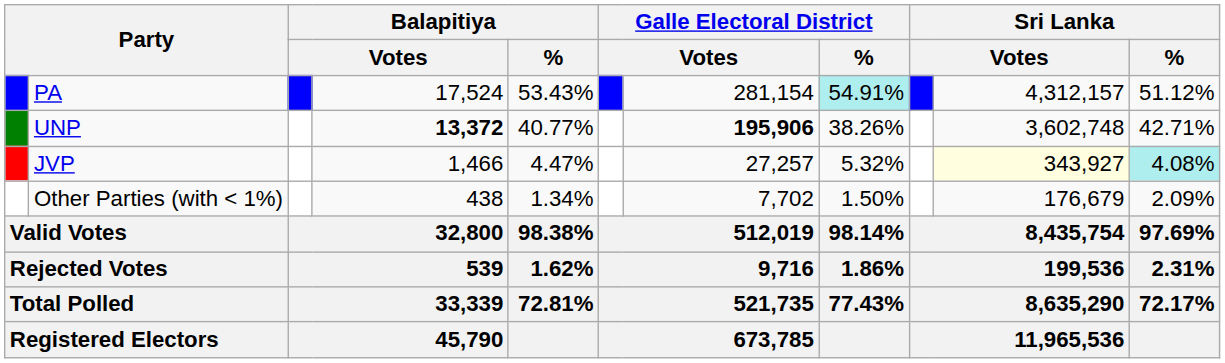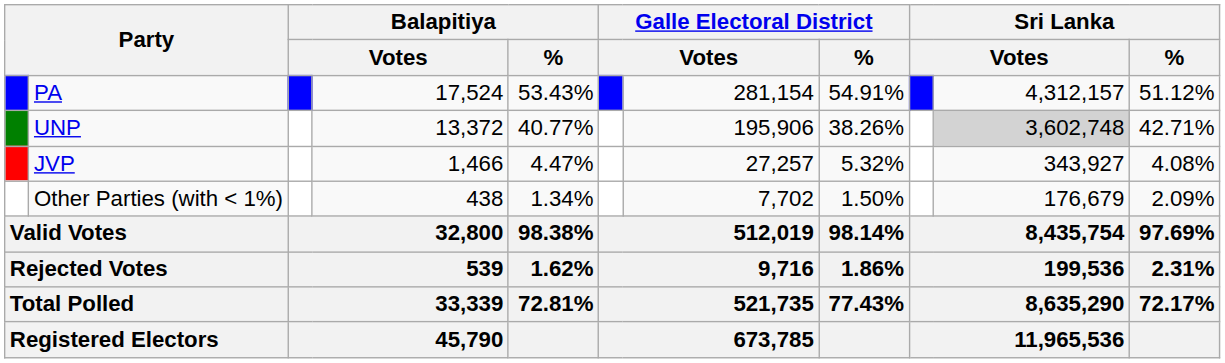(866, 92) paleturquoise background -> (866, 92) no background
(469, 127) bold -> (469, 127) normal
(774, 127) bold -> (774, 127) normal
(1075, 127) no background -> (1075, 127) lightgrey background
(1084, 163) lightyellow background -> (1084, 163) no background
(1183, 163) paleturquoise background -> (1183, 163) no background
